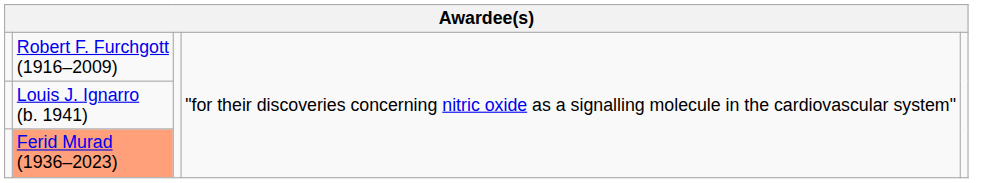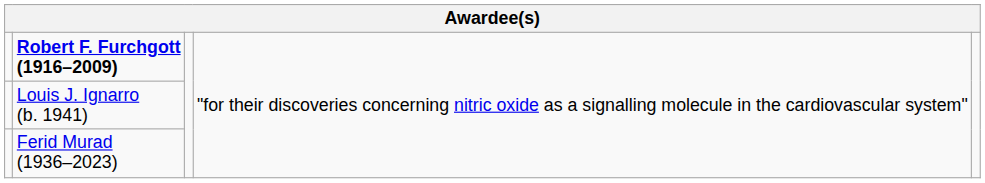(93, 56) normal -> (99, 56) bold
(67, 153) lightsalmon background -> (67, 153) no background
